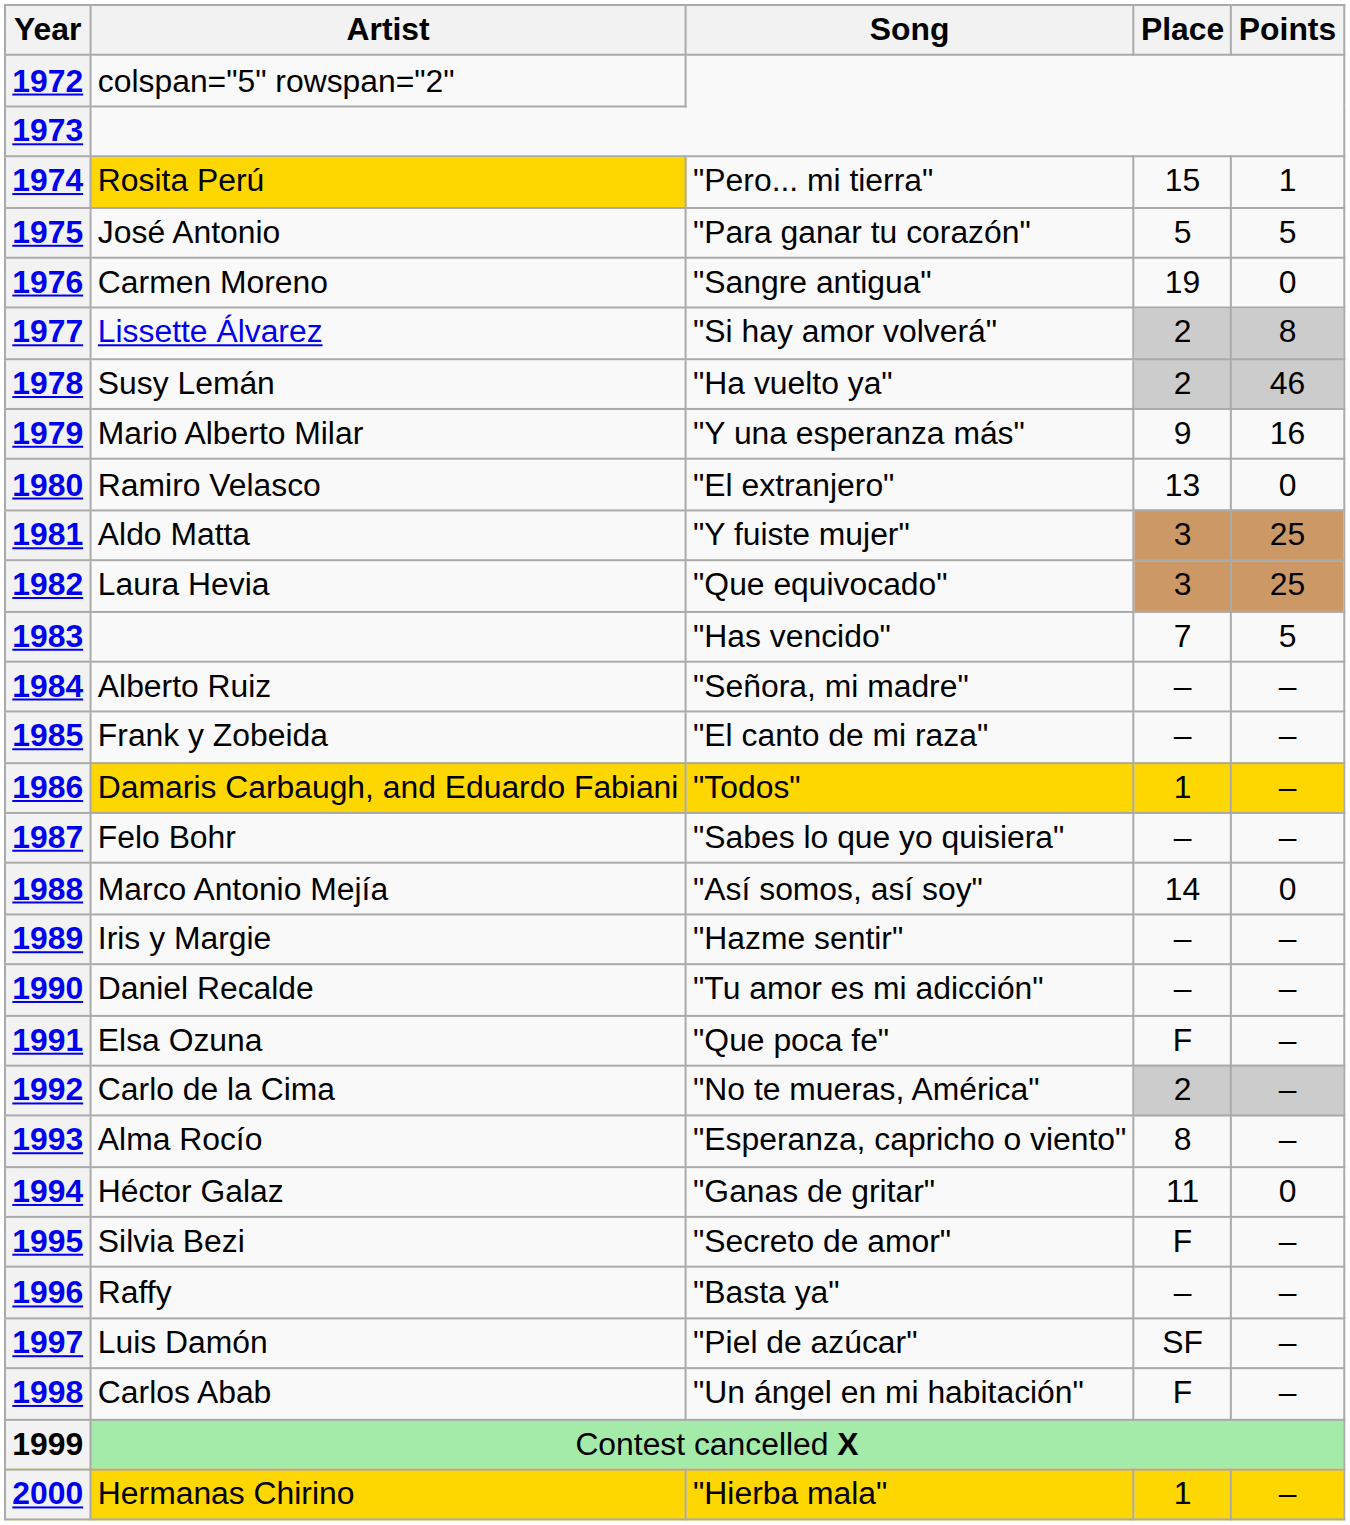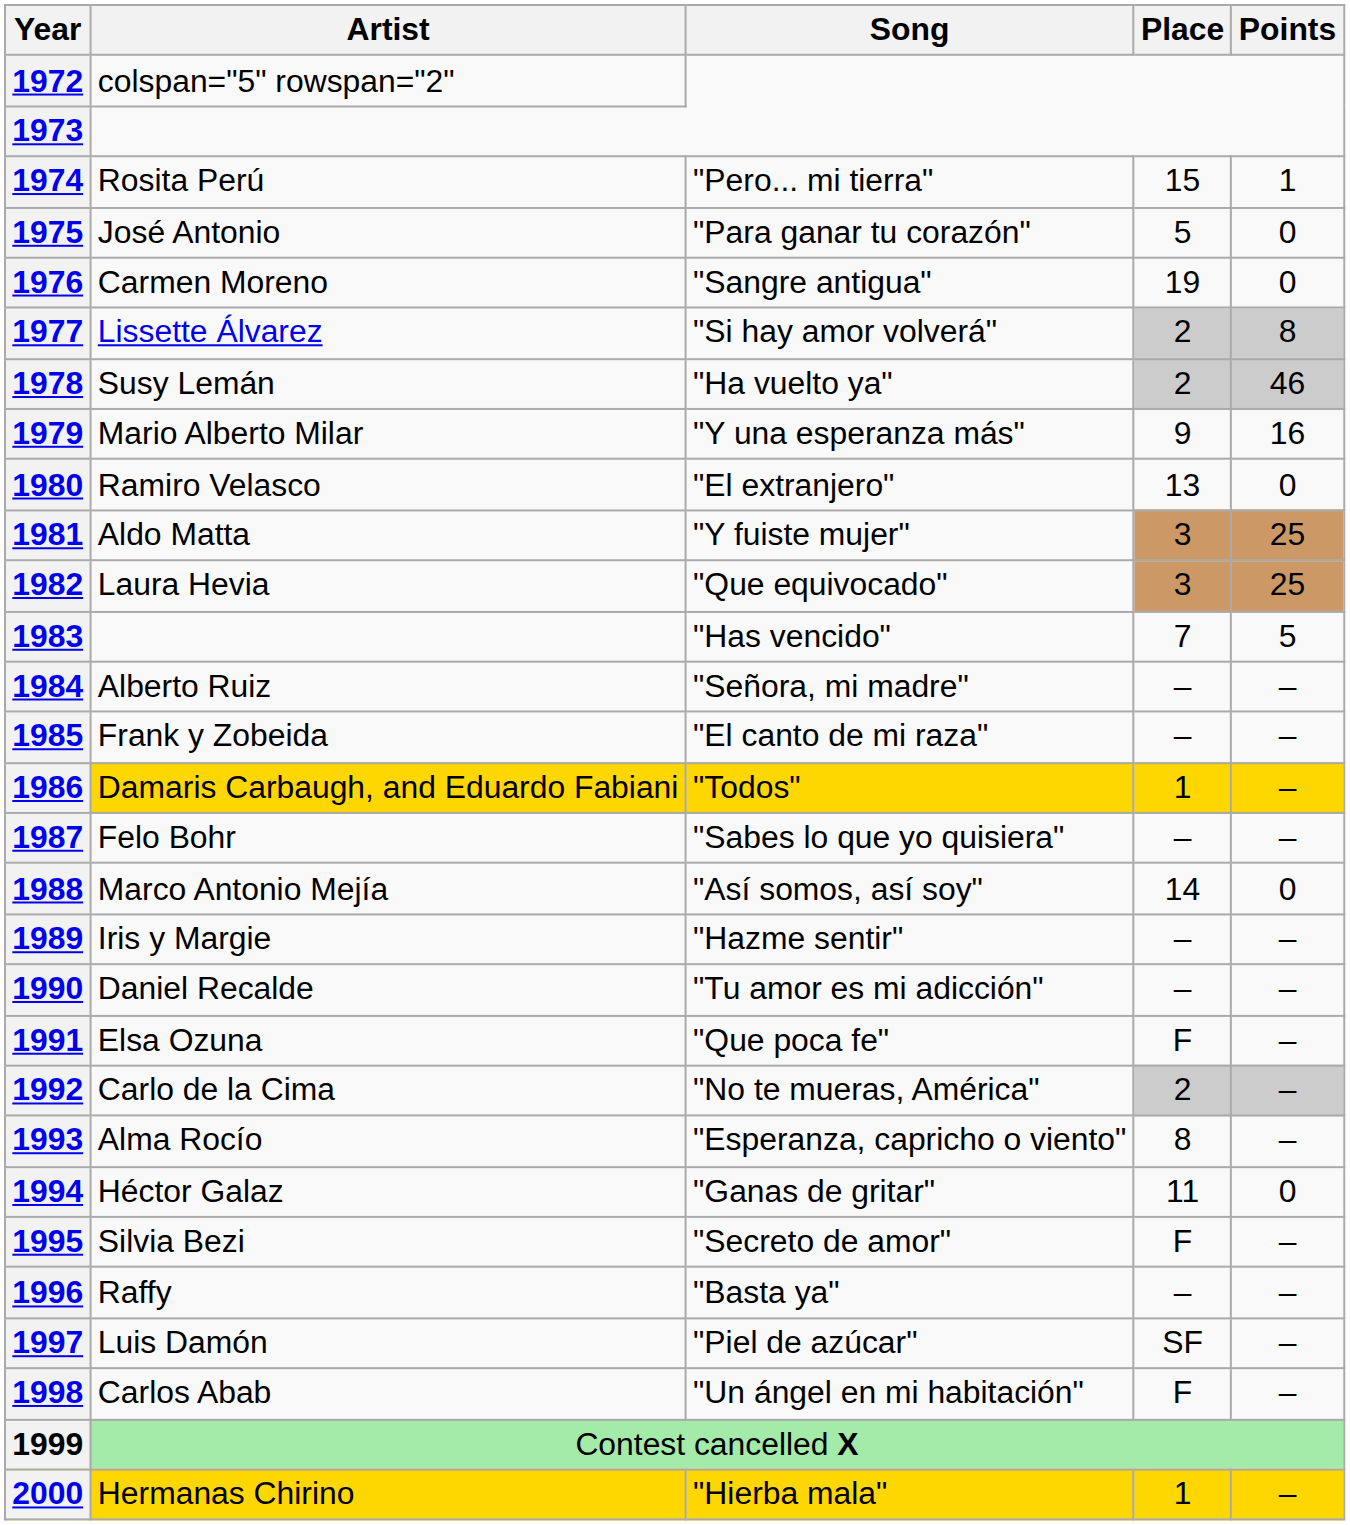(181, 181) gold background -> (181, 181) no background
(1287, 231) 5 -> (1287, 231) 0
